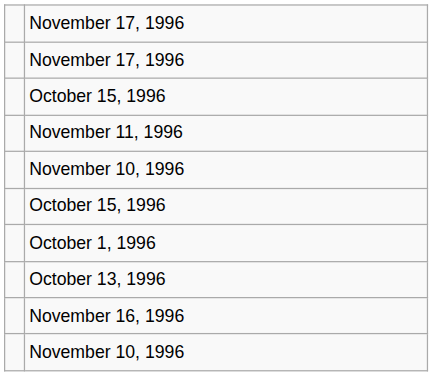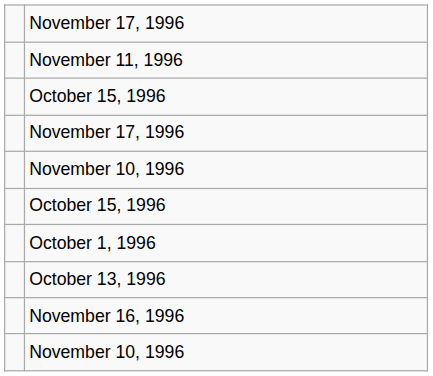(107, 60) November 17, 1996 -> (106, 60) November 11, 1996
(106, 133) November 11, 1996 -> (107, 133) November 17, 1996
